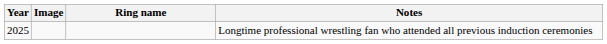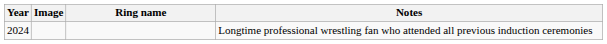(18, 30) 2025 -> (18, 30) 2024
